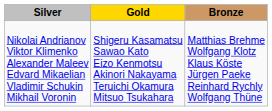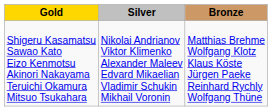columns swapped: (138, 12) <-> (48, 12)
